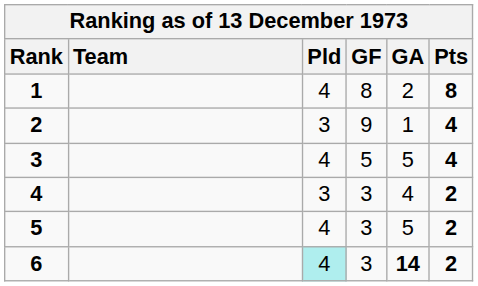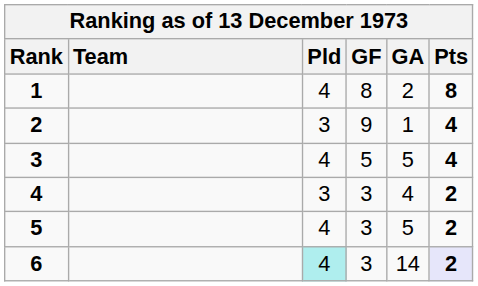(408, 263) bold -> (408, 263) normal
(451, 263) no background -> (451, 263) lavender background
